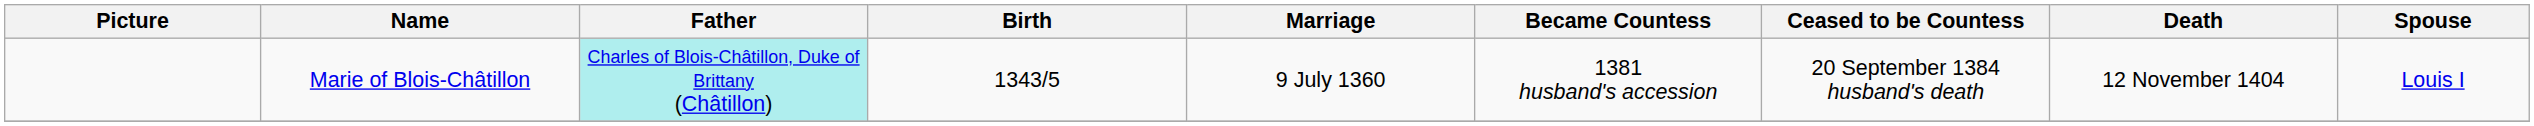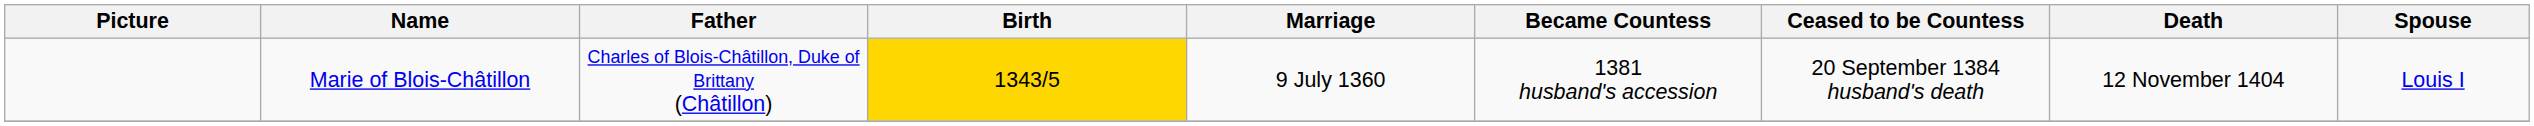(724, 80) paleturquoise background -> (724, 80) no background
(1027, 79) no background -> (1027, 79) gold background
